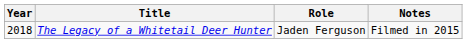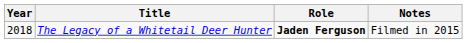(321, 30) normal -> (321, 30) bold
